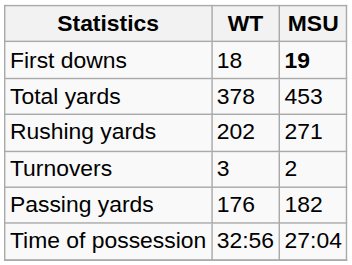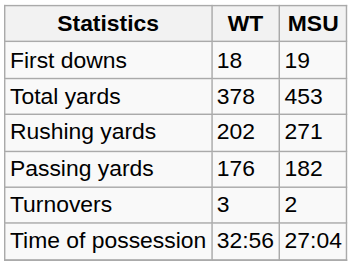(297, 59) bold -> (297, 59) normal
rows swapped: (82, 204) <-> (61, 168)
